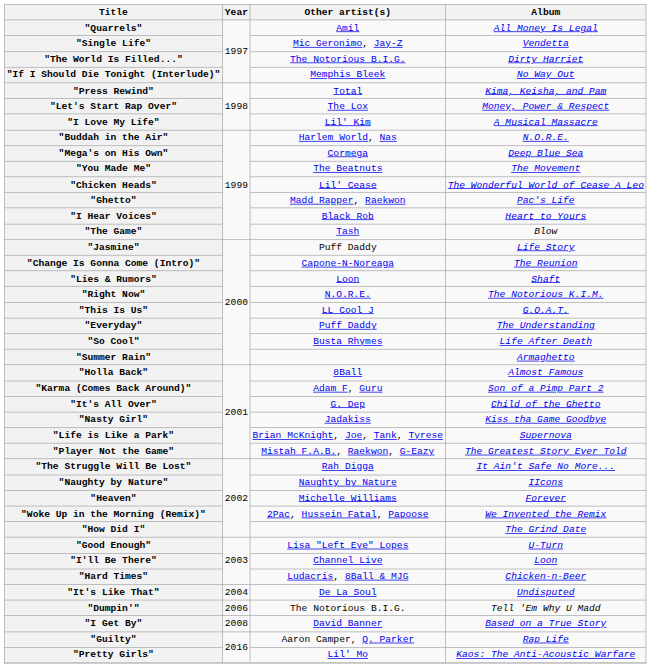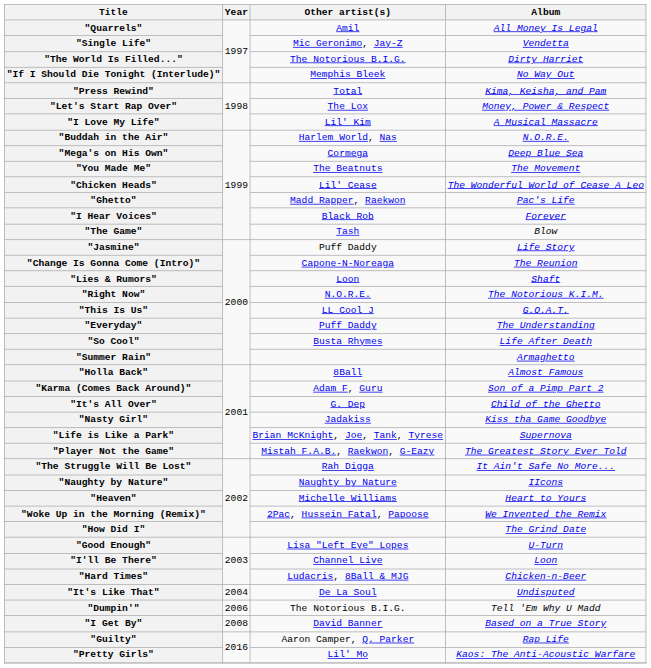(546, 216) Heart to Yours -> (546, 216) Forever
(546, 498) Forever -> (546, 498) Heart to Yours
